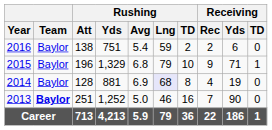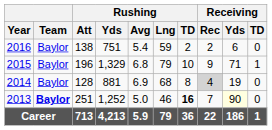(166, 82) lavender background -> (166, 82) no background
(210, 82) no background -> (210, 82) lightgrey background
(188, 99) normal -> (188, 99) bold
(235, 99) no background -> (235, 99) lightyellow background
